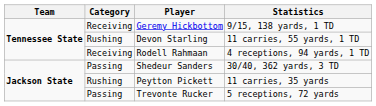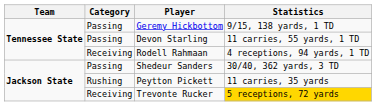(110, 25) Receiving -> (104, 25) Passing
(104, 39) Rushing -> (104, 39) Passing
(104, 94) Passing -> (110, 94) Receiving
(283, 94) no background -> (283, 94) gold background
